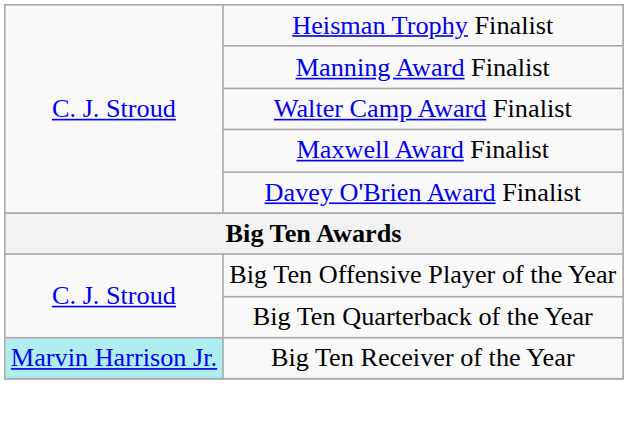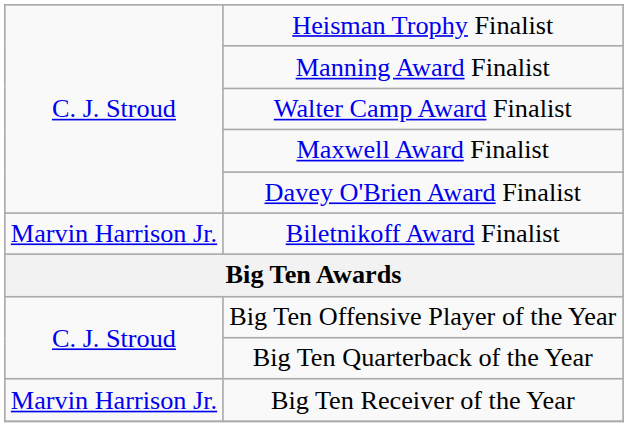+ row: (423, 233)
(114, 358) paleturquoise background -> (114, 399) no background
